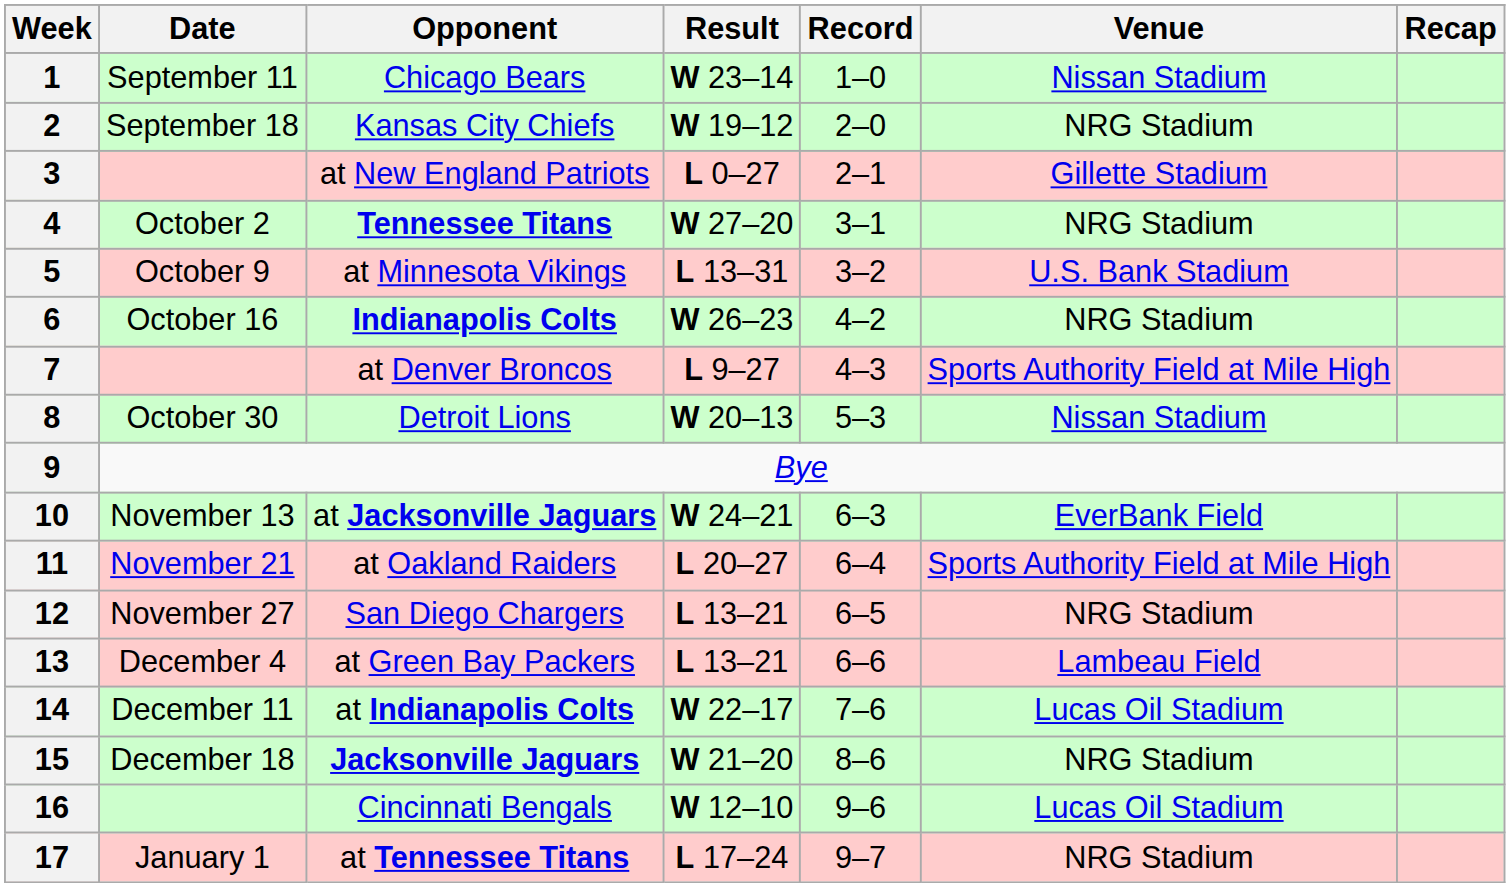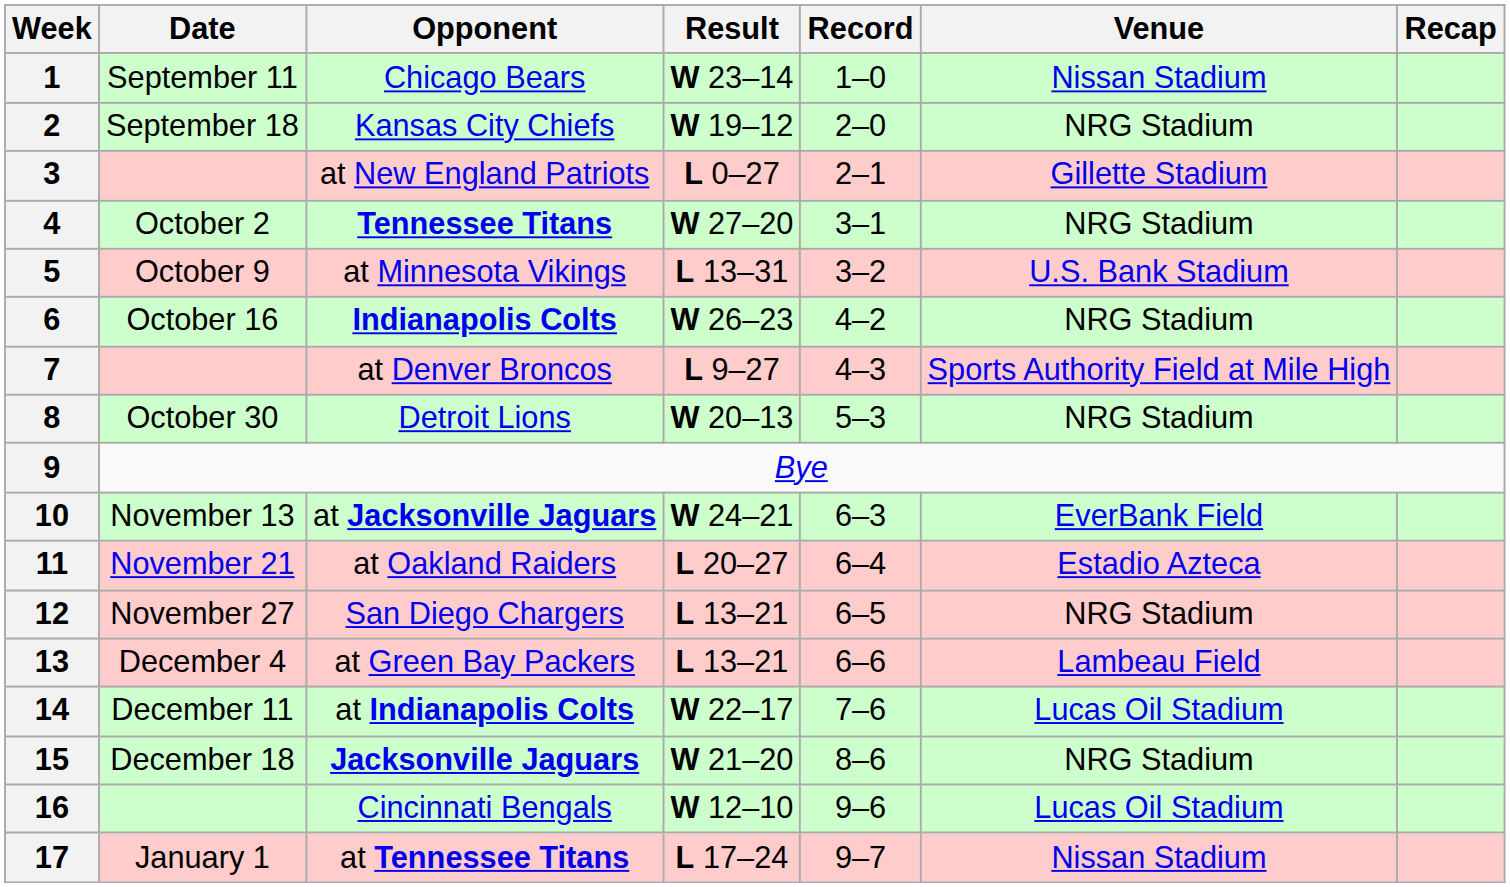(1159, 418) Nissan Stadium -> (1159, 418) NRG Stadium
(1159, 564) Sports Authority Field at Mile High -> (1159, 564) Estadio Azteca
(1159, 857) NRG Stadium -> (1159, 857) Nissan Stadium
